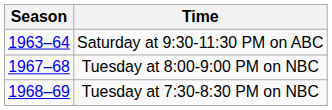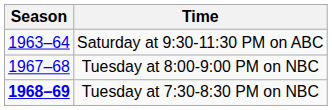(39, 92) normal -> (39, 92) bold
